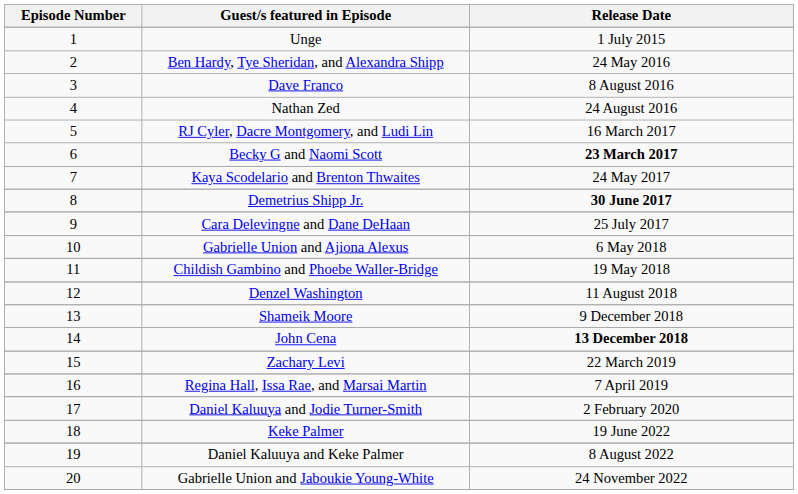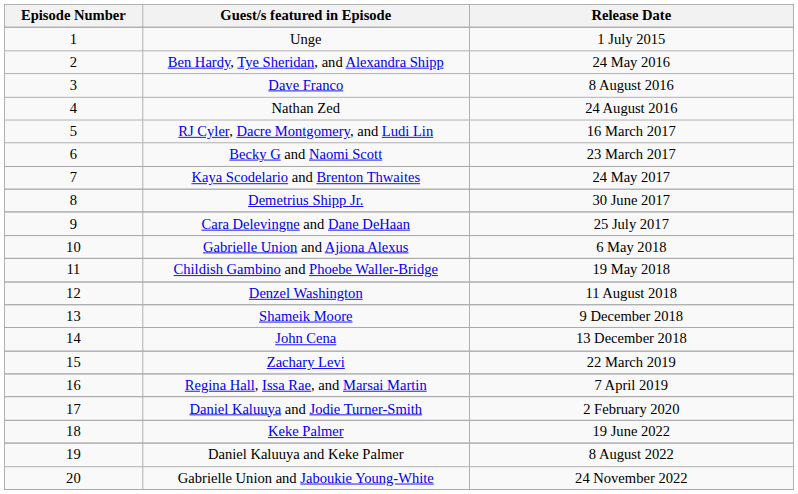(631, 154) bold -> (631, 154) normal
(631, 200) bold -> (631, 200) normal
(631, 339) bold -> (631, 339) normal
